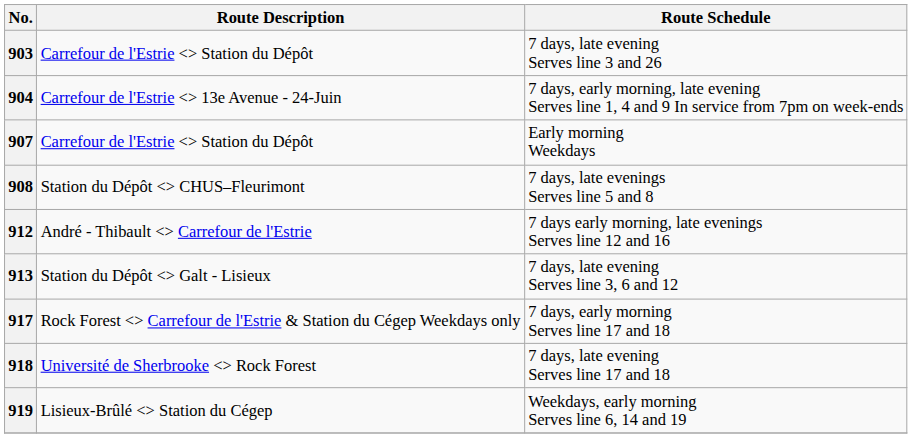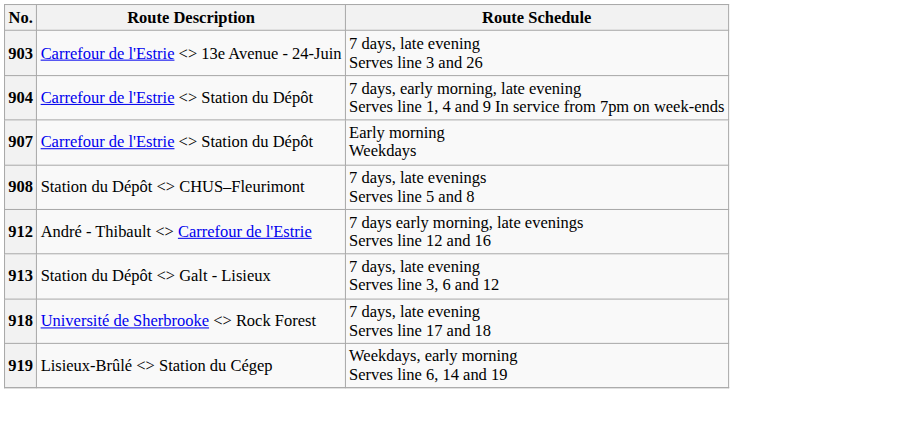(177, 52) Carrefour de l'Estrie <> Station du Dépôt -> (191, 52) Carrefour de l'Estrie <> 13e Avenue - 24-Juin
(191, 97) Carrefour de l'Estrie <> 13e Avenue - 24-Juin -> (177, 97) Carrefour de l'Estrie <> Station du Dépôt
- row: (21, 321)
